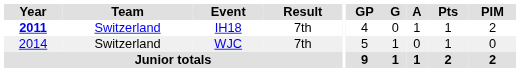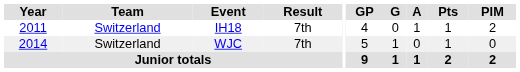(33, 28) bold -> (33, 28) normal
